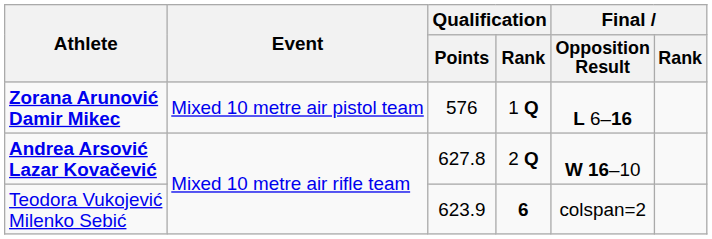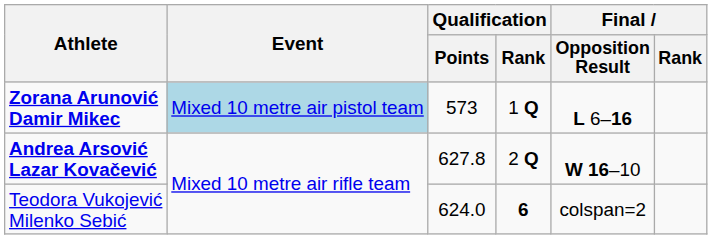(298, 108) no background -> (298, 108) lightblue background
(462, 108) 576 -> (462, 108) 573
(462, 210) 623.9 -> (462, 210) 624.0
